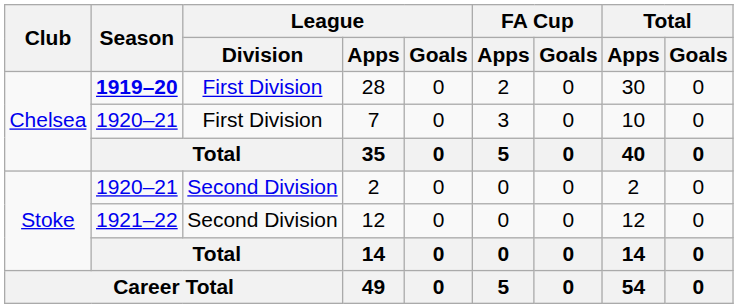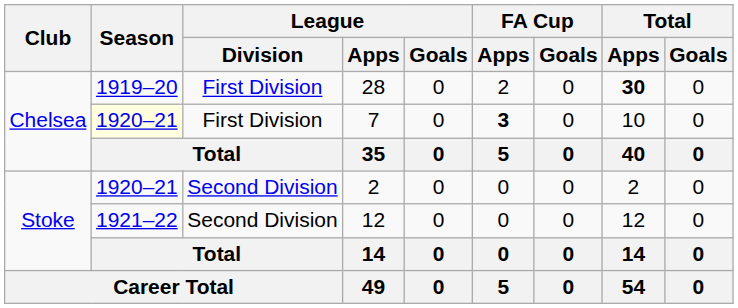(137, 87) bold -> (137, 87) normal
(633, 87) normal -> (633, 87) bold
(137, 120) no background -> (137, 120) lightyellow background
(503, 120) normal -> (503, 120) bold
